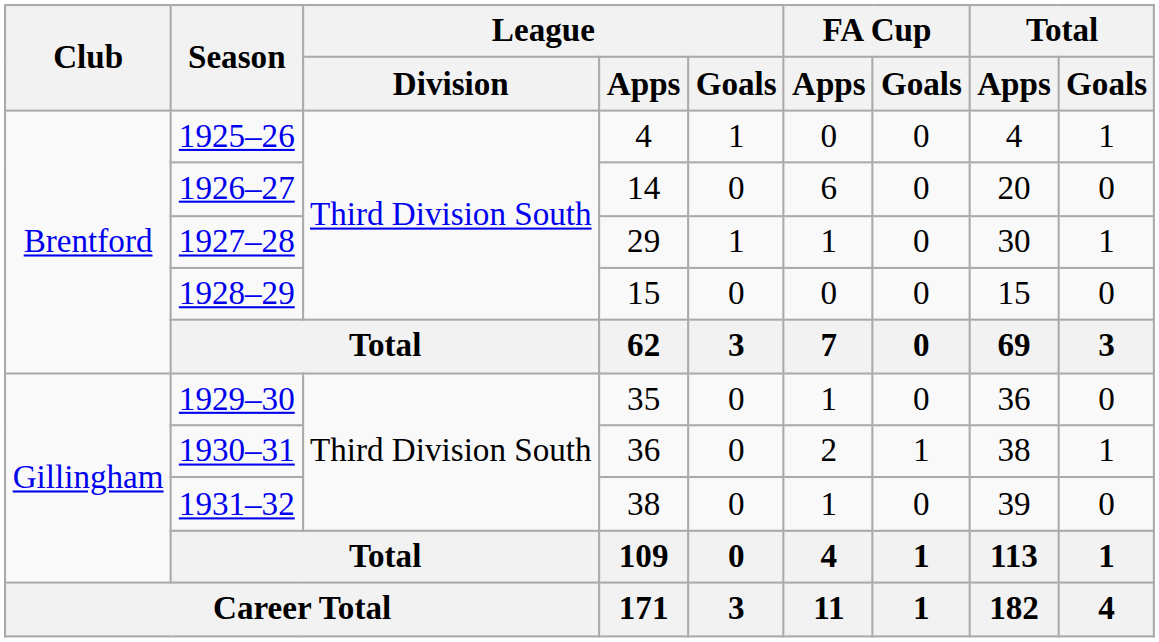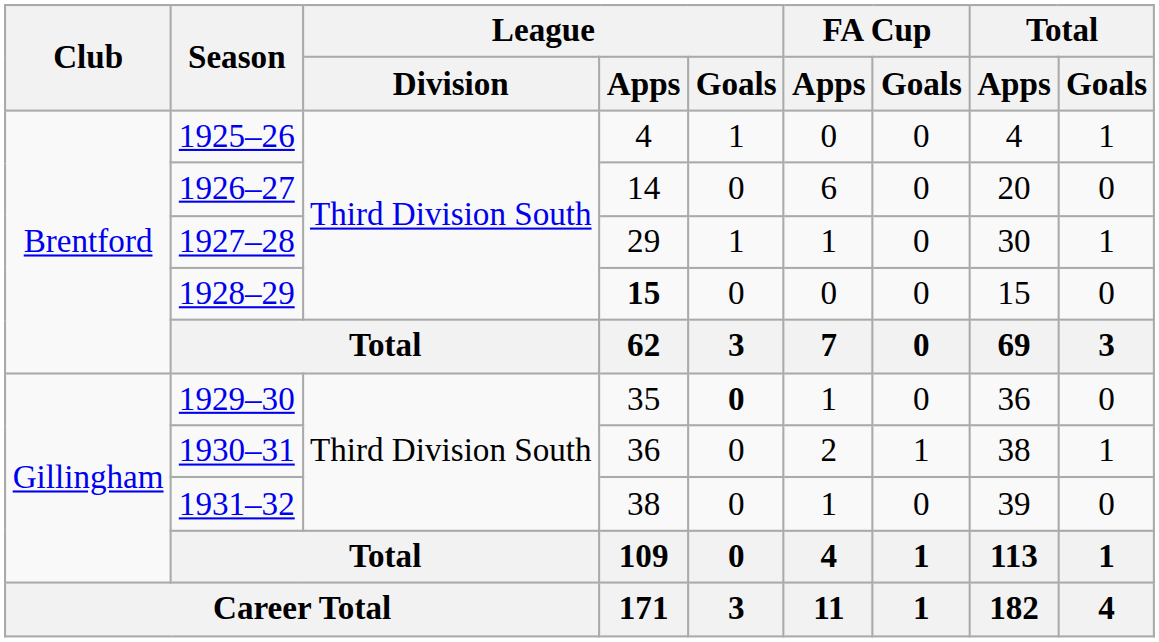(644, 293) normal -> (644, 293) bold
(736, 398) normal -> (736, 398) bold
